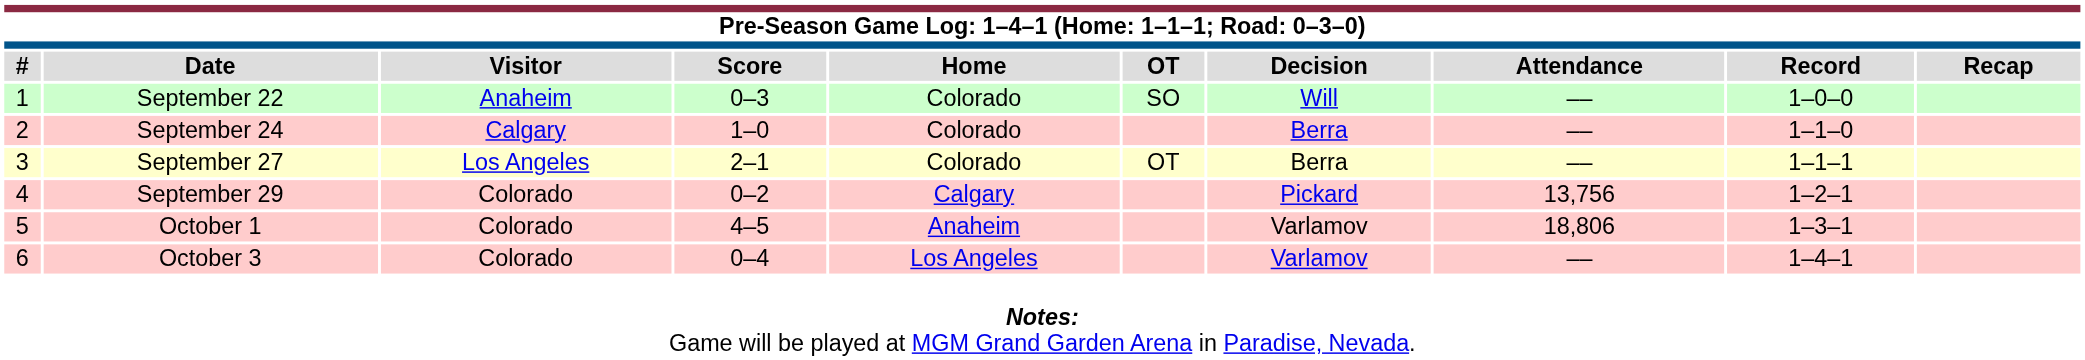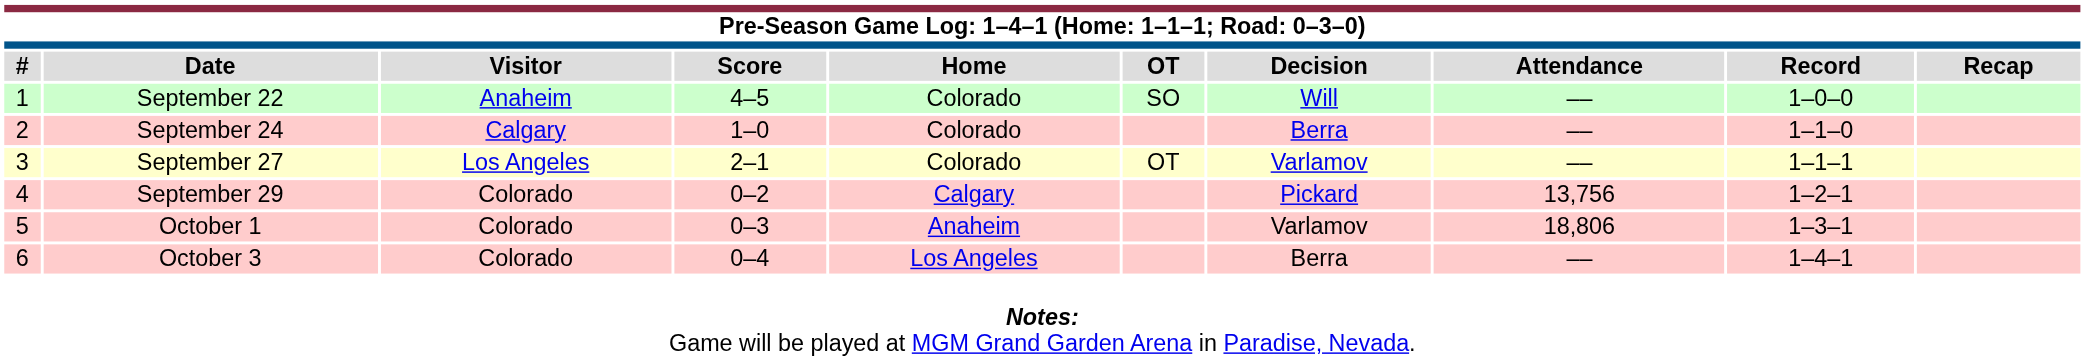(750, 98) 0–3 -> (750, 98) 4–5
(1319, 162) Berra -> (1319, 162) Varlamov
(750, 226) 4–5 -> (750, 226) 0–3
(1319, 258) Varlamov -> (1319, 258) Berra
